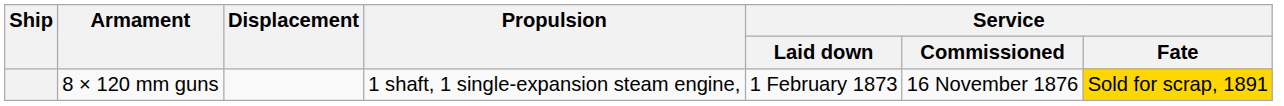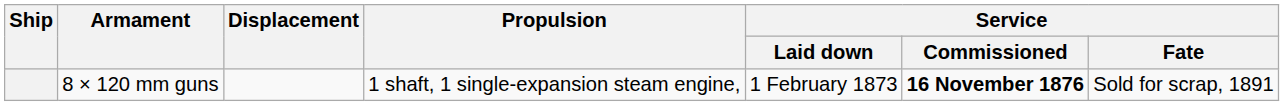(993, 84) normal -> (995, 84) bold
(1178, 84) gold background -> (1183, 84) no background
